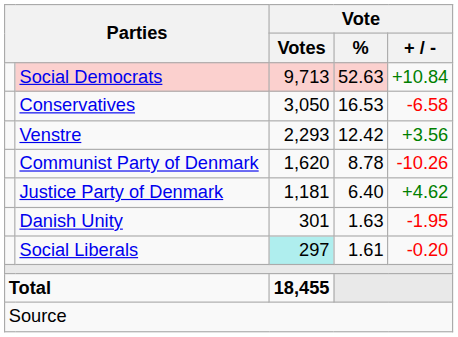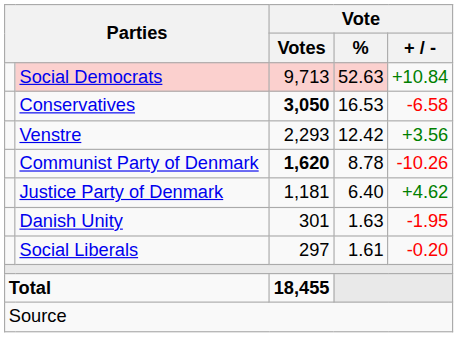(307, 105) normal -> (307, 105) bold
(307, 163) normal -> (307, 163) bold
(314, 250) paleturquoise background -> (314, 250) no background
